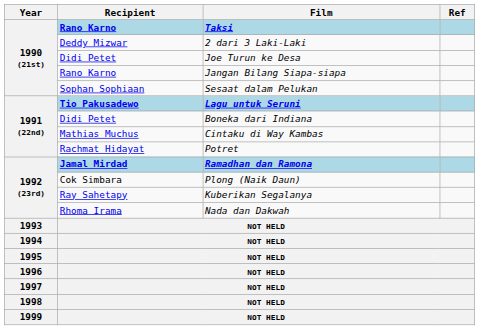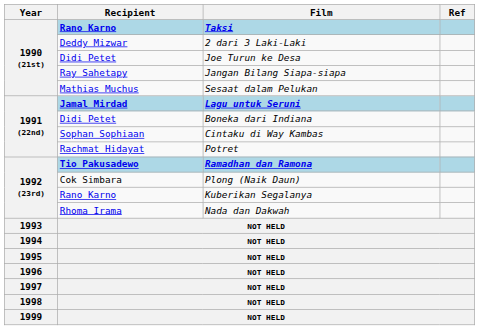(88, 73) Rano Karno -> (94, 73) Ray Sahetapy
(102, 88) Sophan Sophiaan -> (99, 88) Mathias Muchus
(99, 104) Tio Pakusadewo -> (94, 104) Jamal Mirdad
(99, 134) Mathias Muchus -> (102, 134) Sophan Sophiaan
(94, 165) Jamal Mirdad -> (99, 165) Tio Pakusadewo
(94, 195) Ray Sahetapy -> (88, 195) Rano Karno
